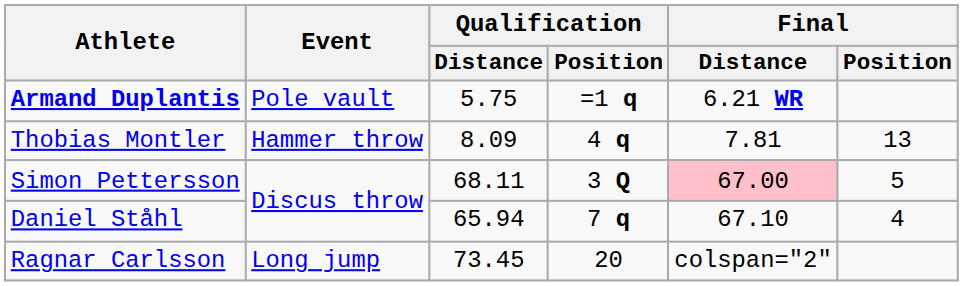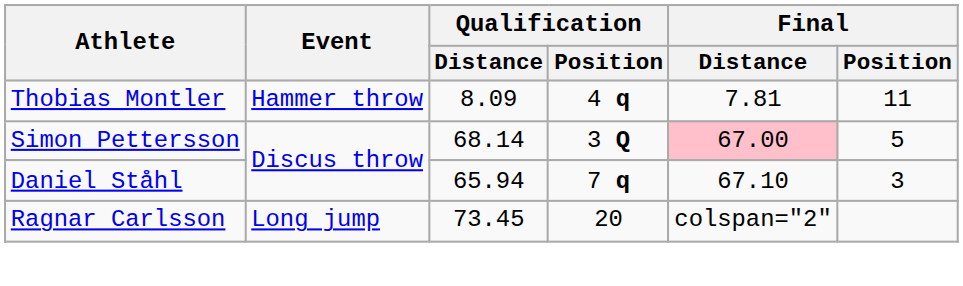- row: (125, 100)
(897, 141) 13 -> (897, 100) 11
(489, 181) 68.11 -> (489, 141) 68.14
(897, 221) 4 -> (897, 181) 3
